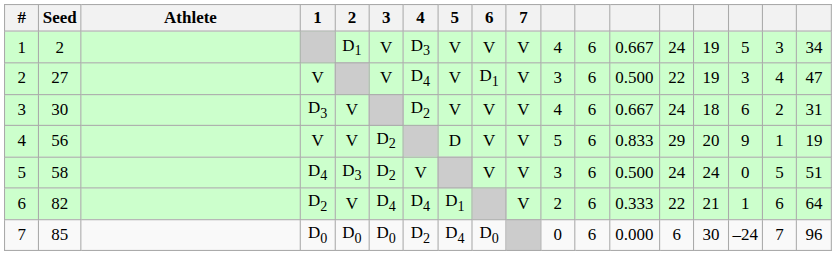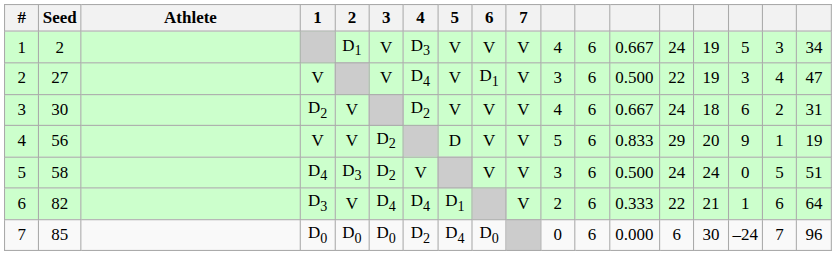(318, 109) D3 -> (318, 109) D2
(318, 203) D2 -> (318, 203) D3
